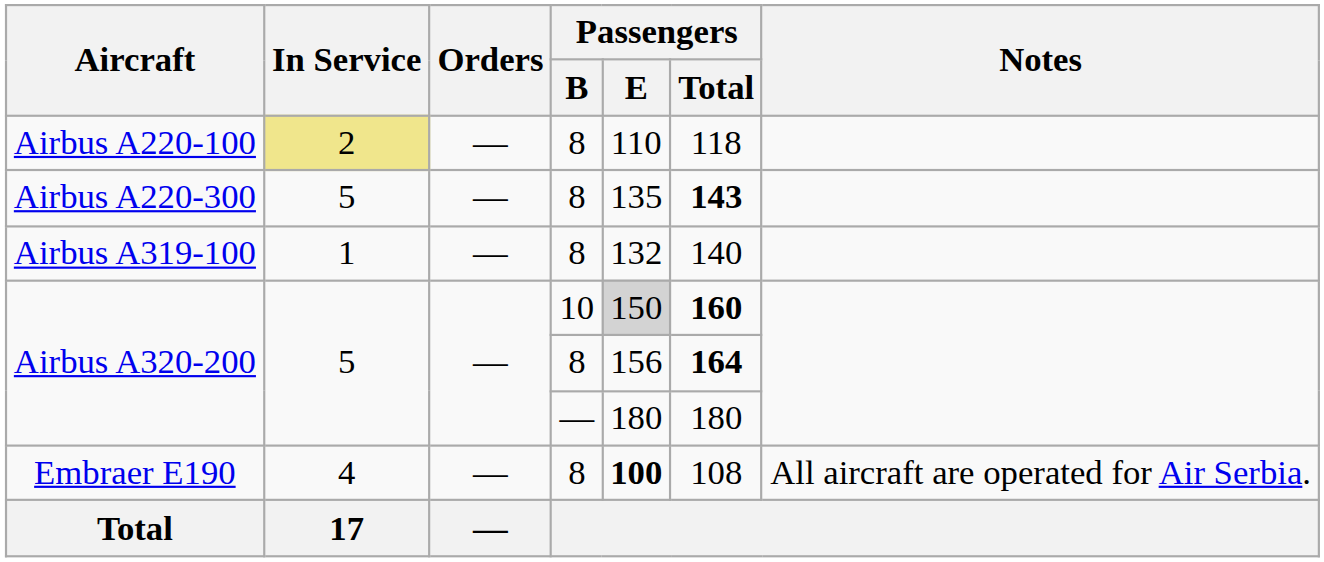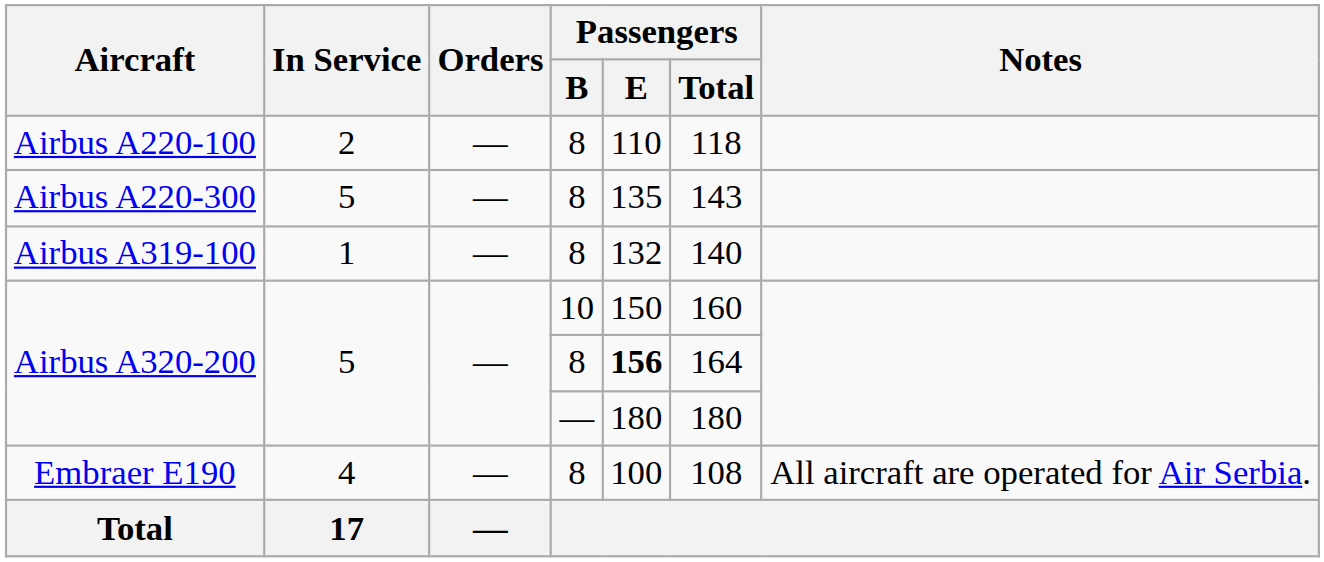(347, 142) khaki background -> (347, 142) no background
(716, 197) bold -> (716, 197) normal
(636, 307) lightgrey background -> (636, 307) no background
(716, 307) bold -> (716, 307) normal
(636, 362) normal -> (636, 362) bold
(716, 362) bold -> (716, 362) normal
(636, 472) bold -> (636, 472) normal
